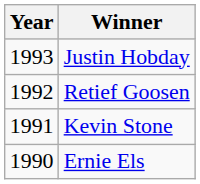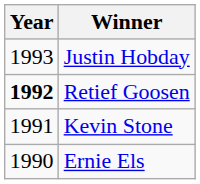(32, 91) normal -> (32, 91) bold
